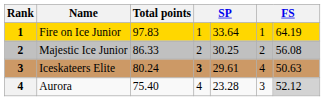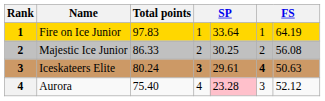(262, 68) normal -> (262, 68) bold
(226, 86) no background -> (226, 86) pink background
(289, 86) lightgrey background -> (289, 86) no background
